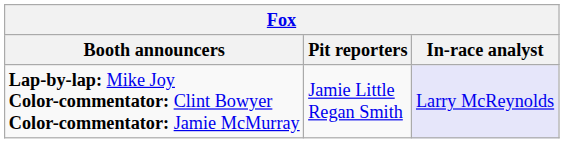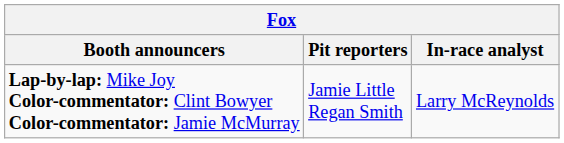(485, 101) lavender background -> (485, 101) no background
